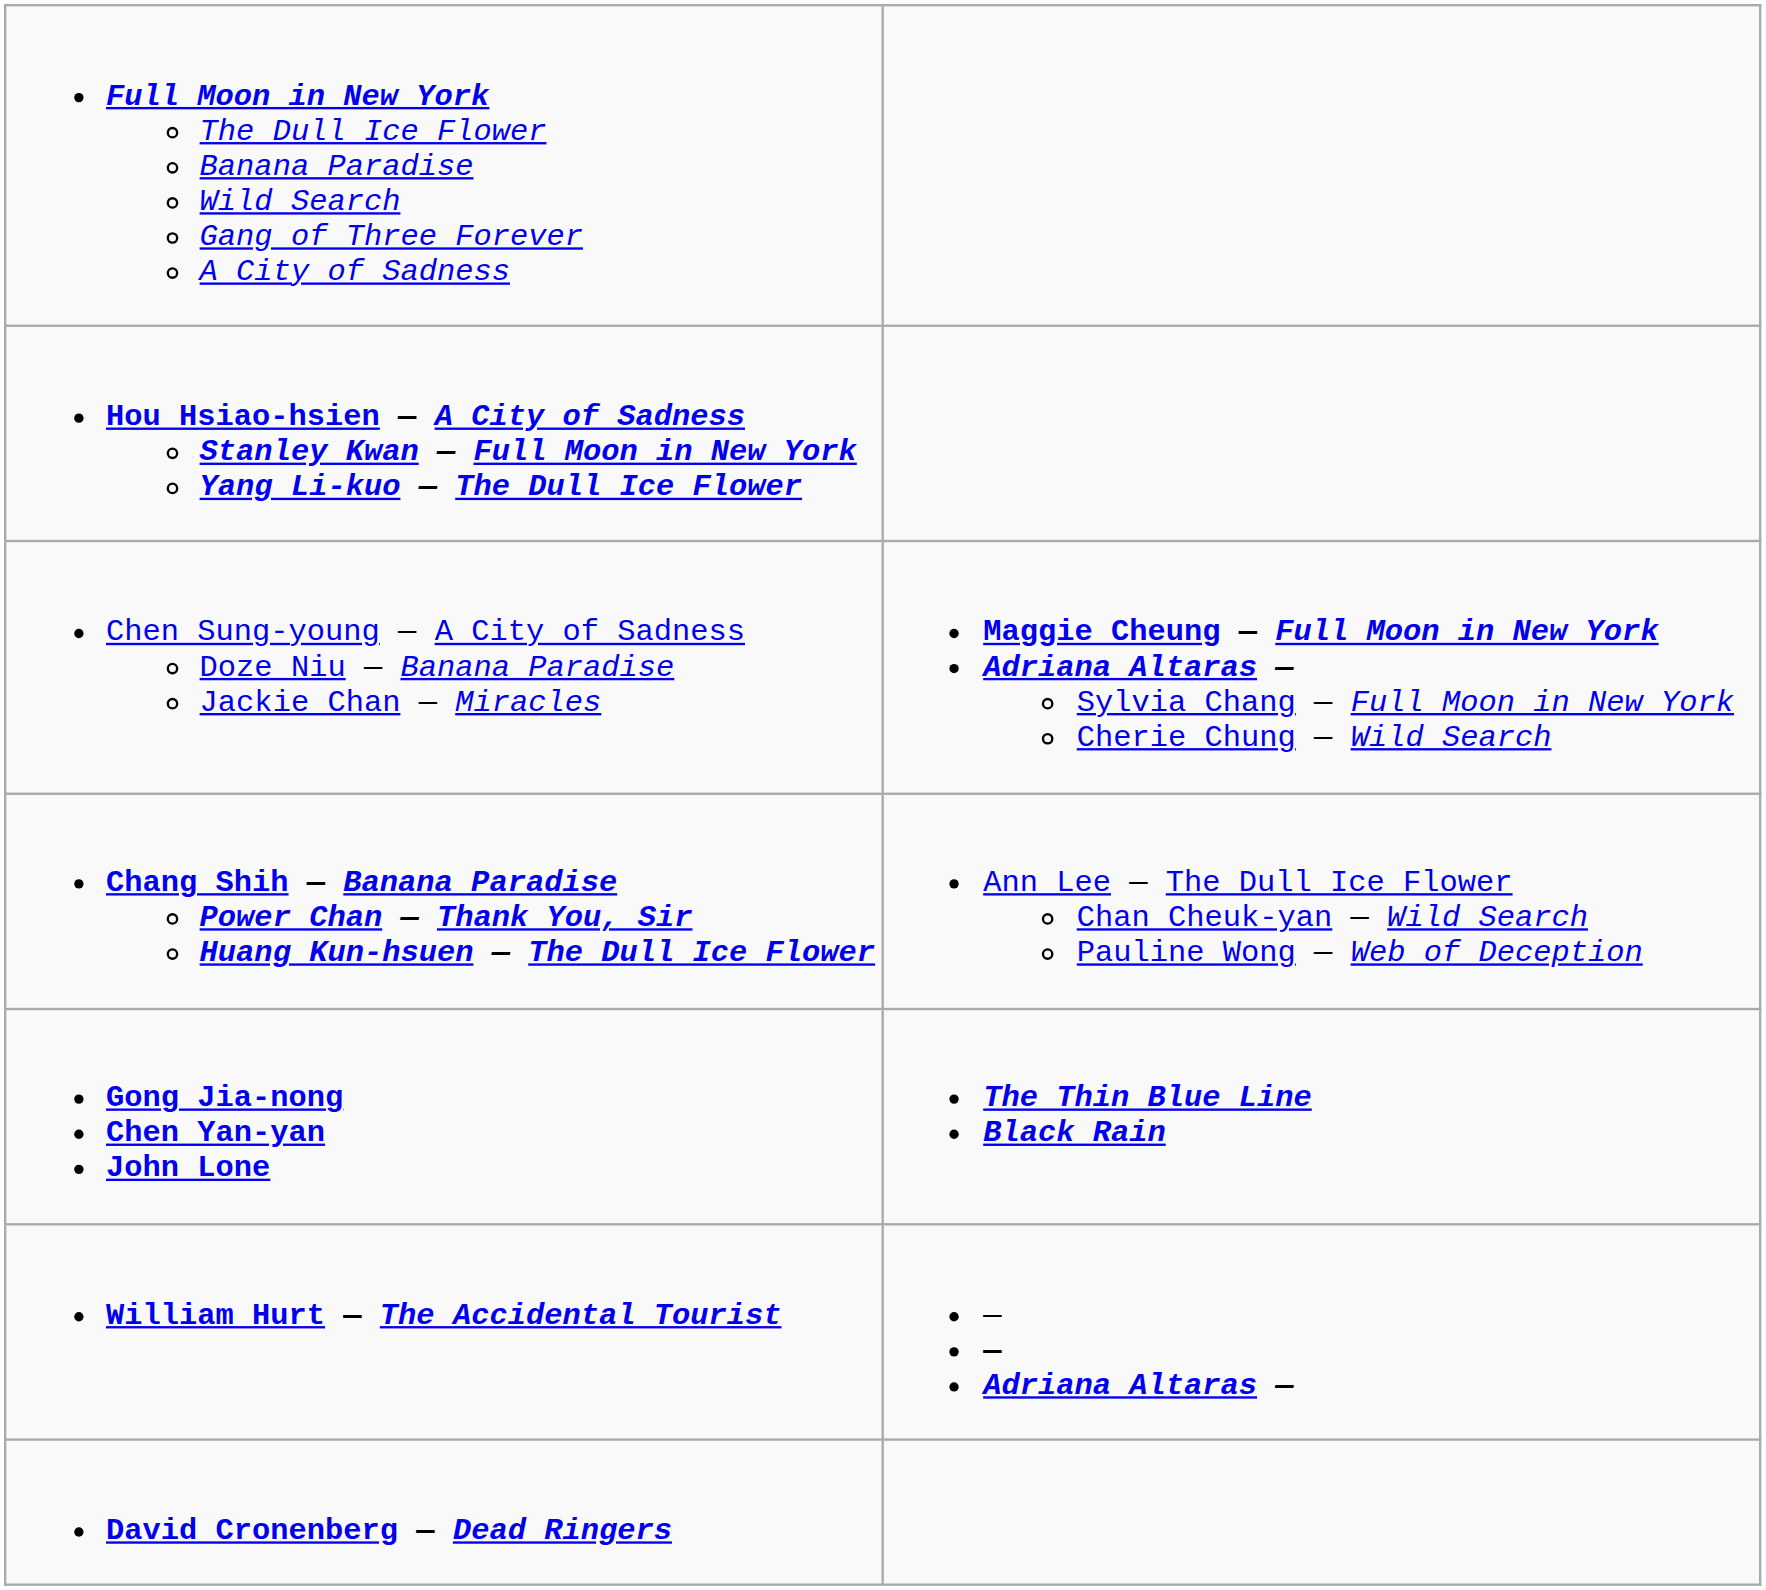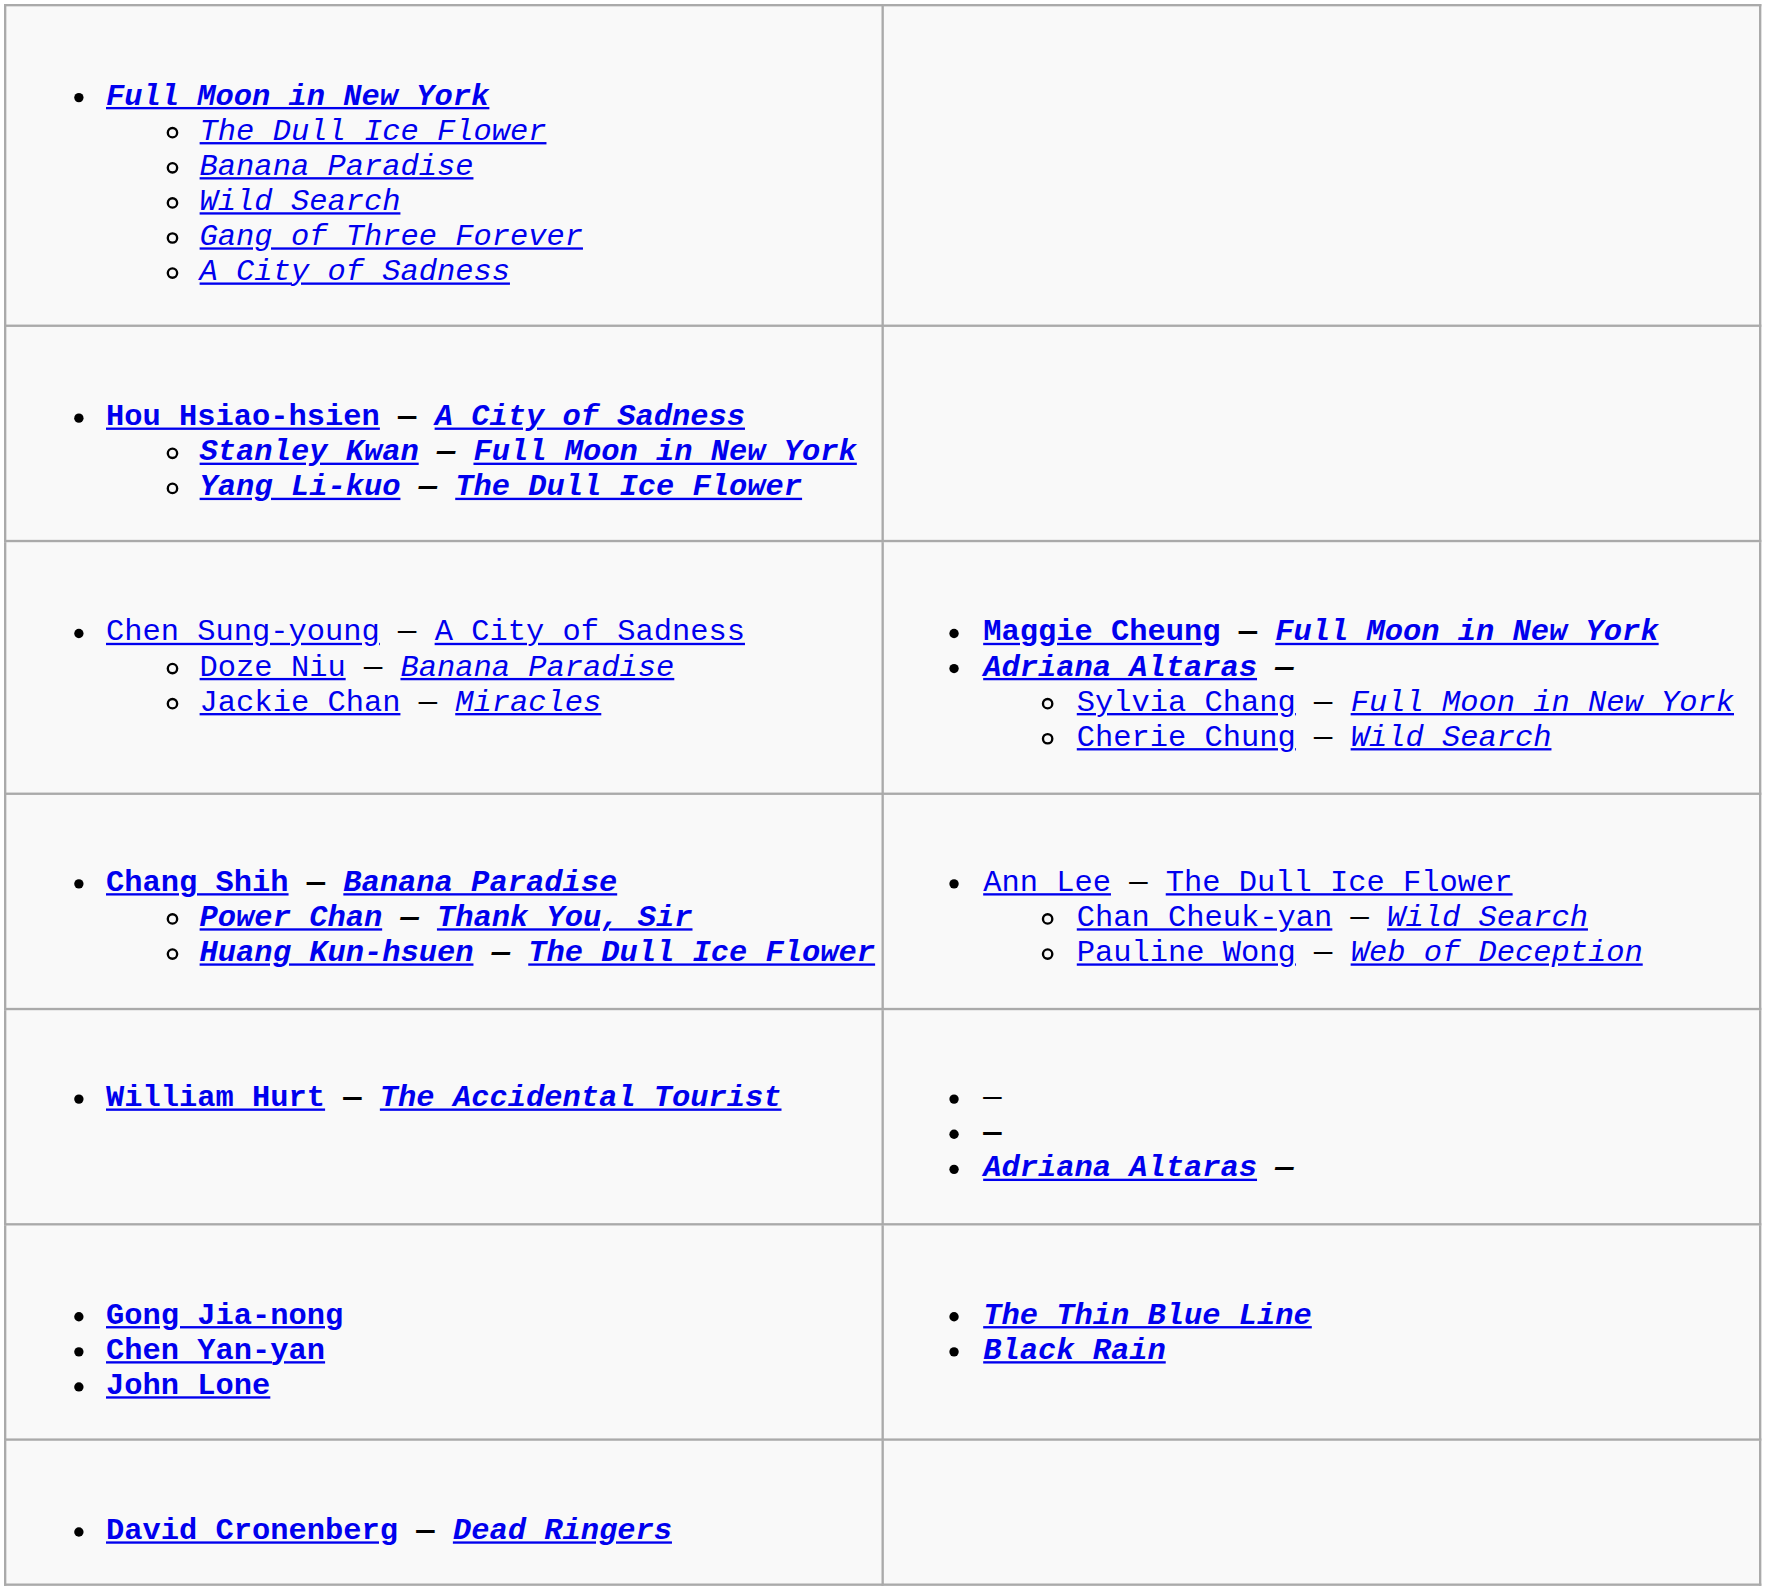rows swapped: (444, 1134) <-> (444, 1314)
